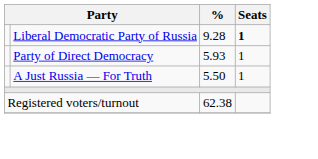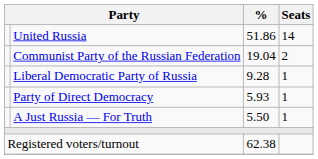+ row: (50, 35)
+ row: (127, 55)
(241, 35) bold -> (285, 76) normal
